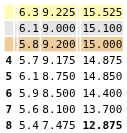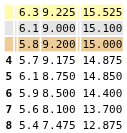(102, 125) bold -> (102, 125) normal
